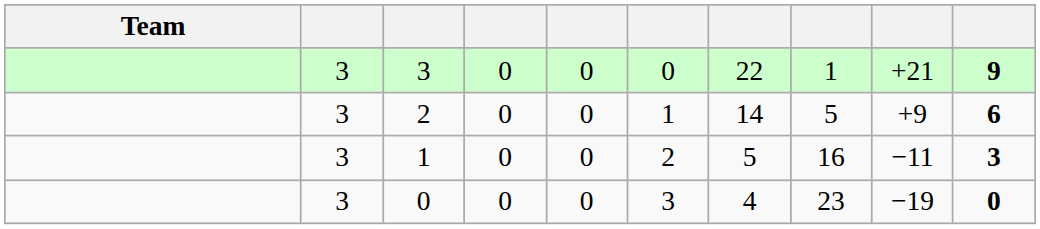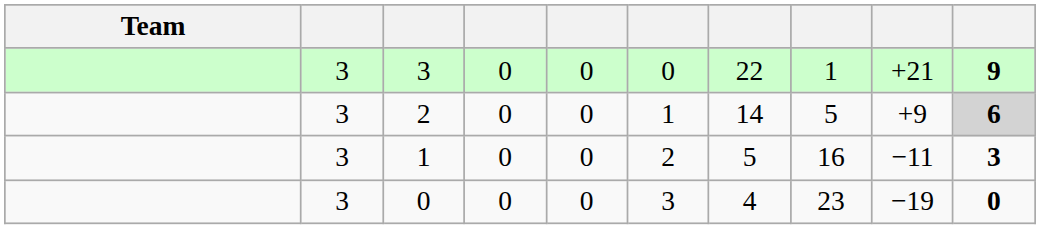(994, 113) no background -> (994, 113) lightgrey background
